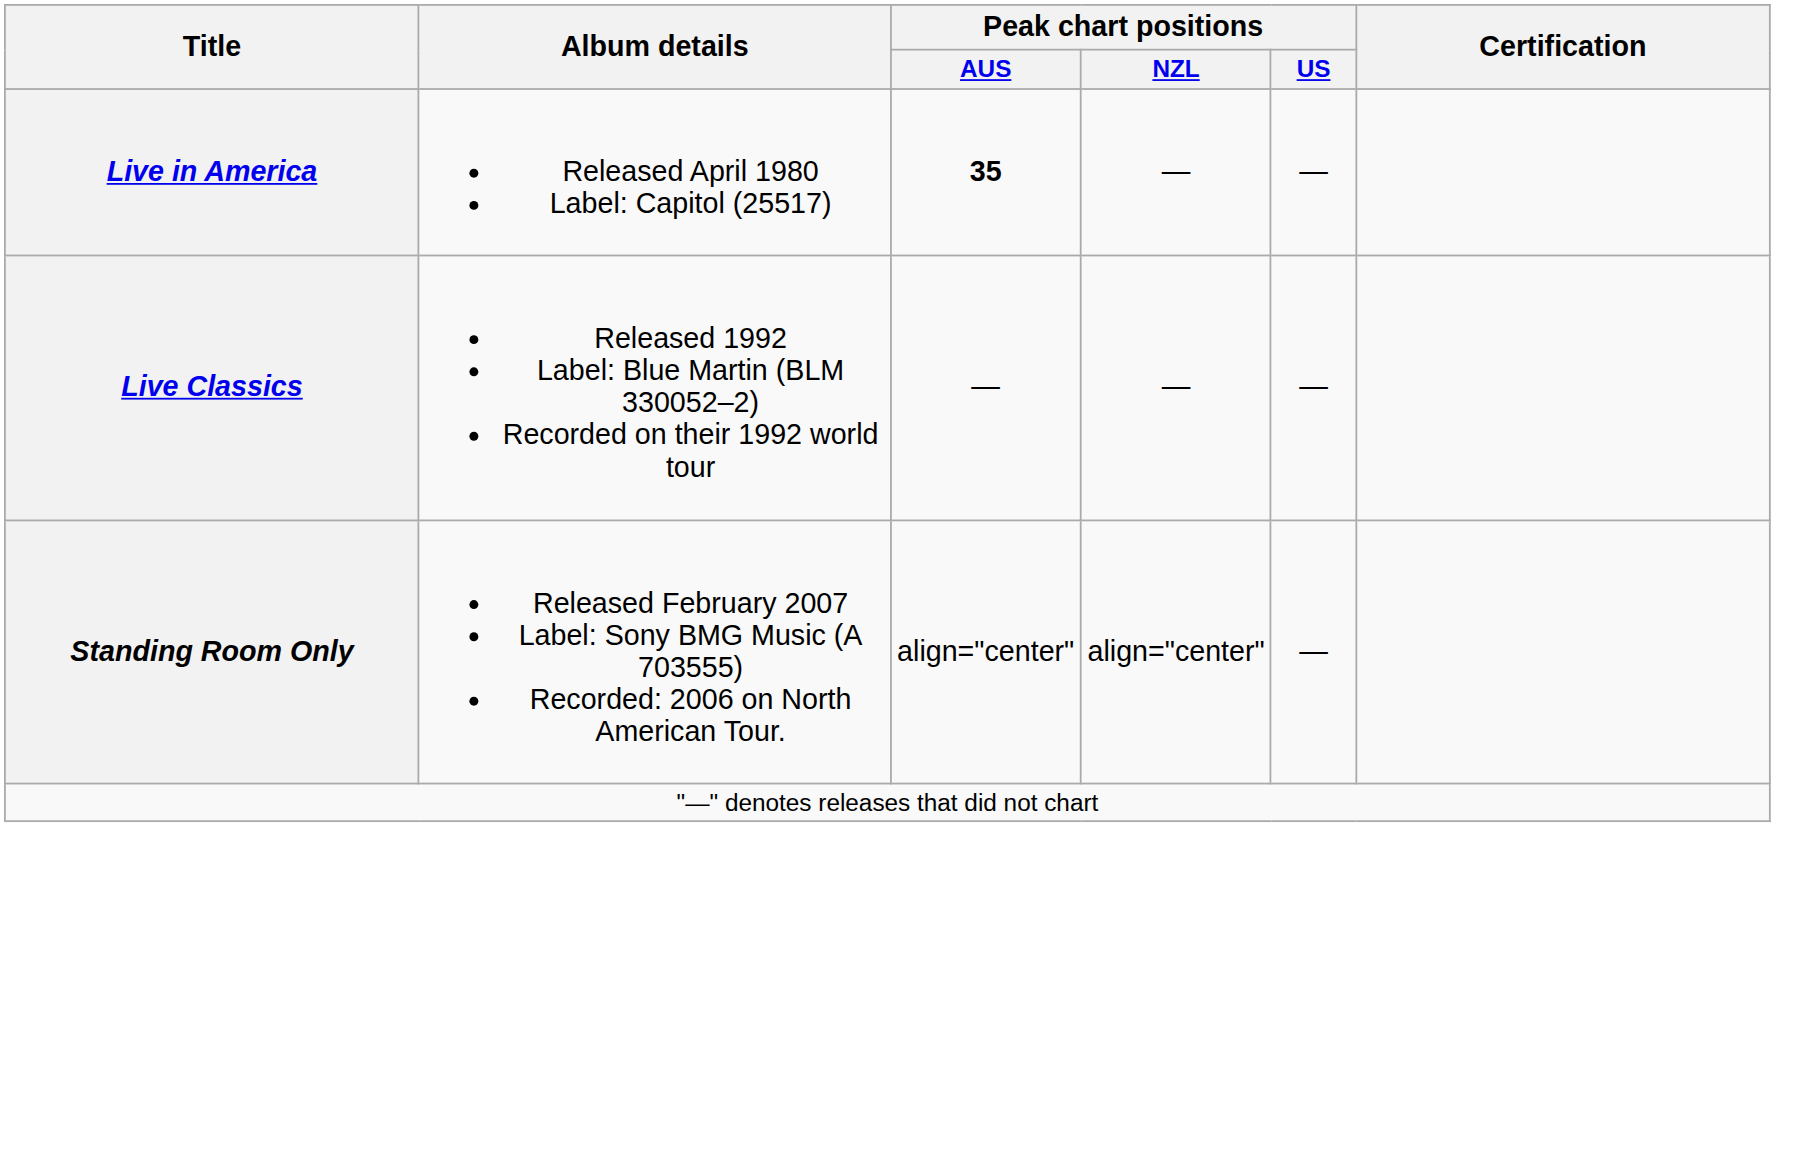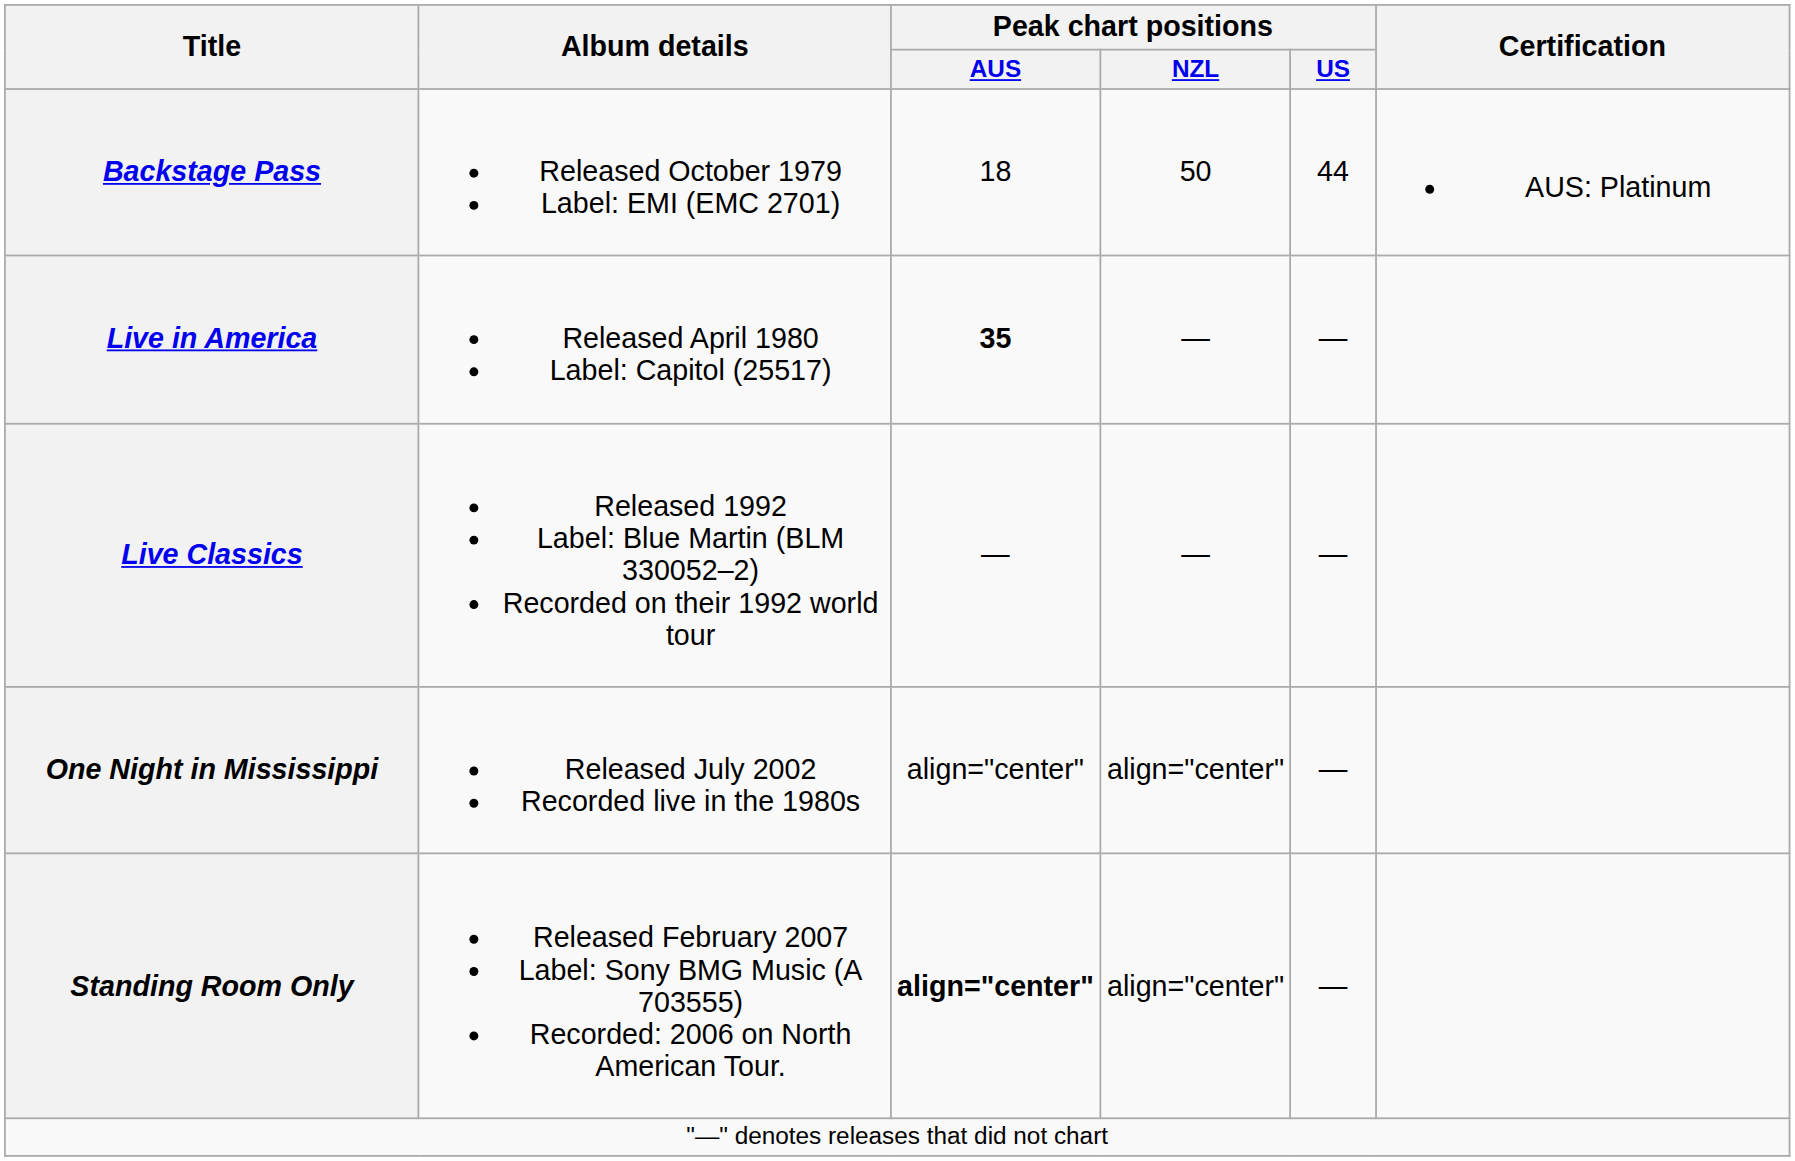+ row: (212, 171)
+ row: (212, 769)
(986, 651) normal -> (995, 985) bold
